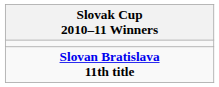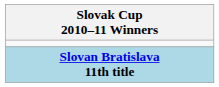(110, 64) no background -> (110, 64) lightblue background
